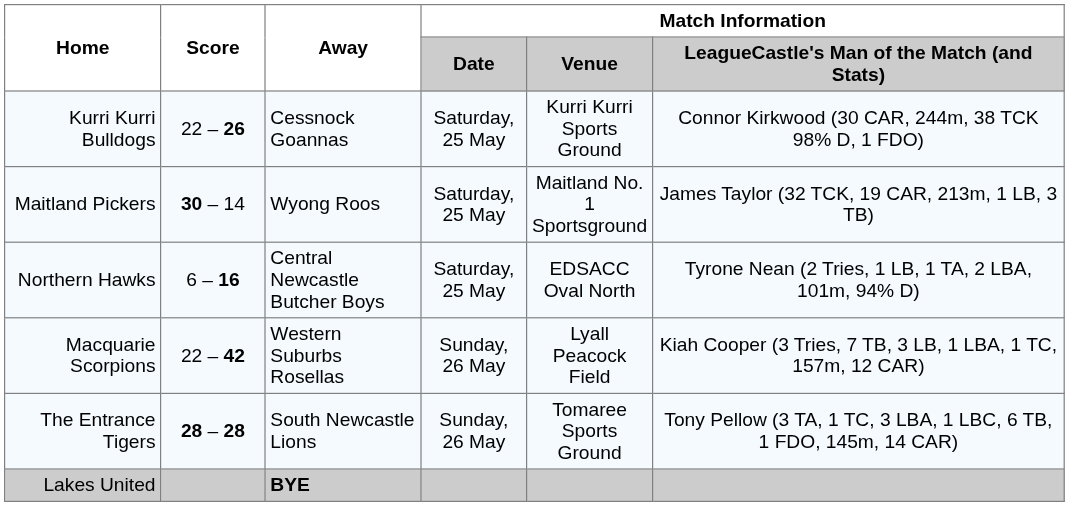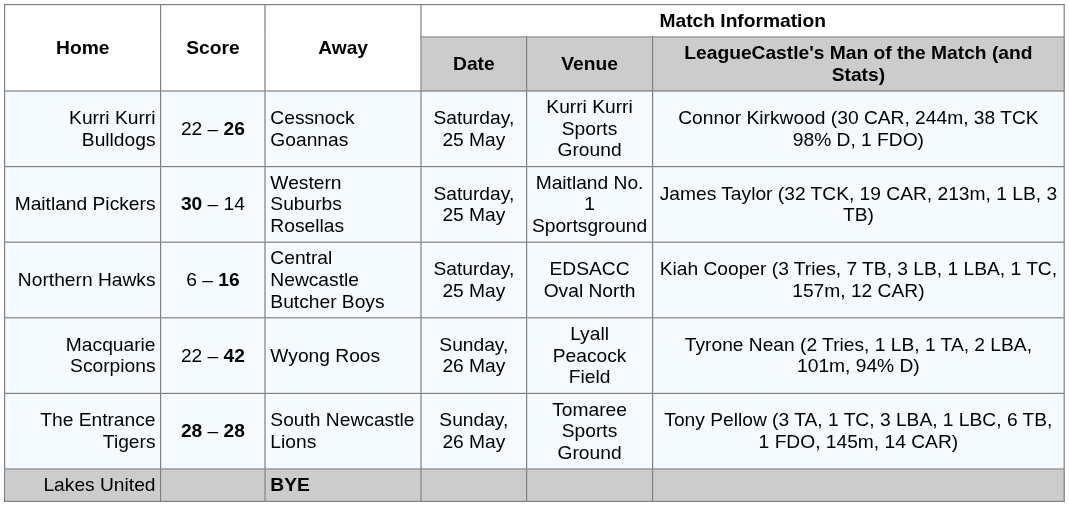(325, 204) Wyong Roos -> (307, 204) Western Suburbs Rosellas
(858, 279) Tyrone Nean (2 Tries, 1 LB, 1 TA, 2 LBA, 101m, 94% D) -> (858, 279) Kiah Cooper (3 Tries, 7 TB, 3 LB, 1 LBA, 1 TC, 157m, 12 CAR)
(307, 355) Western Suburbs Rosellas -> (325, 355) Wyong Roos
(858, 355) Kiah Cooper (3 Tries, 7 TB, 3 LB, 1 LBA, 1 TC, 157m, 12 CAR) -> (858, 355) Tyrone Nean (2 Tries, 1 LB, 1 TA, 2 LBA, 101m, 94% D)
